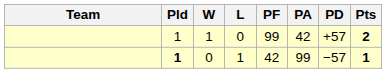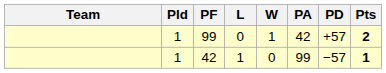columns swapped: (209, 15) <-> (272, 15)
(178, 57) bold -> (178, 57) normal
